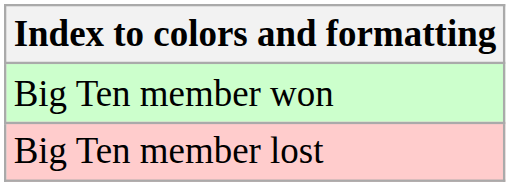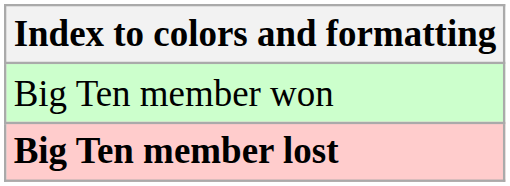(169, 151) normal -> (176, 151) bold
